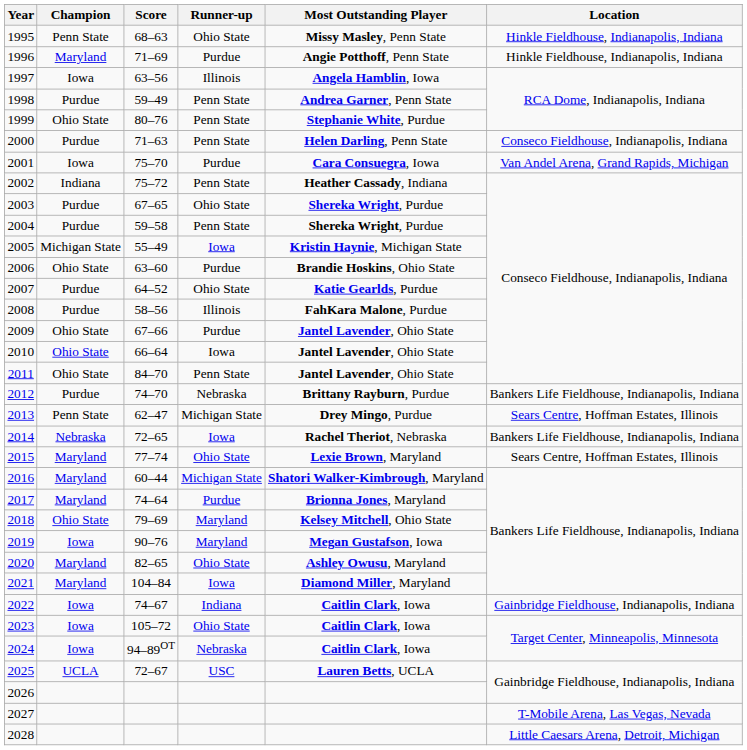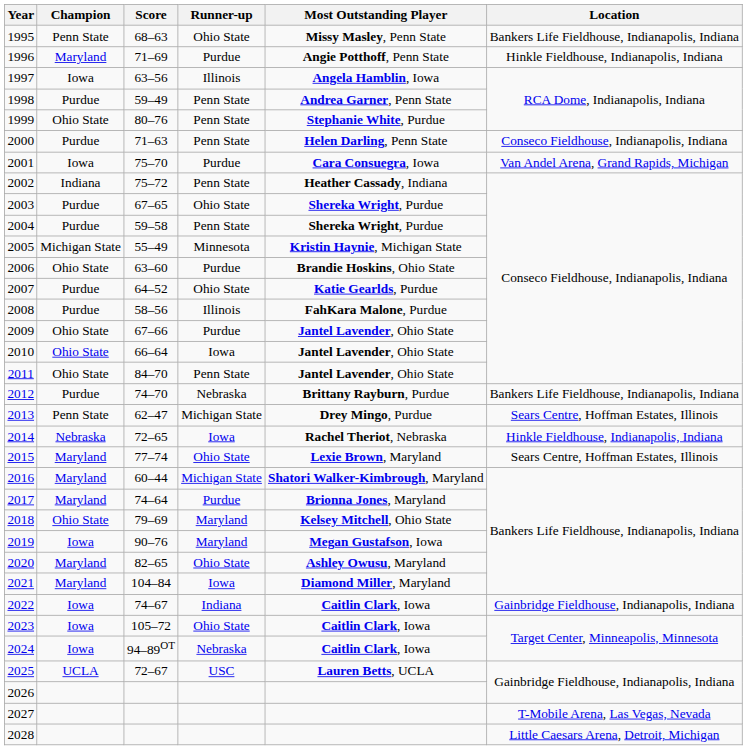(614, 36) Hinkle Fieldhouse, Indianapolis, Indiana -> (614, 36) Bankers Life Fieldhouse, Indianapolis, Indiana
(222, 246) Iowa -> (222, 246) Minnesota
(614, 436) Bankers Life Fieldhouse, Indianapolis, Indiana -> (614, 436) Hinkle Fieldhouse, Indianapolis, Indiana
